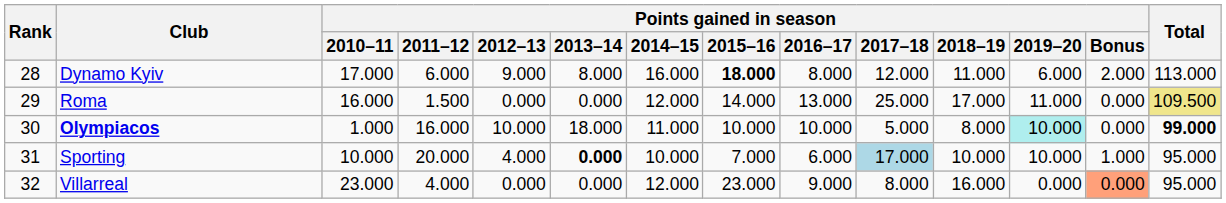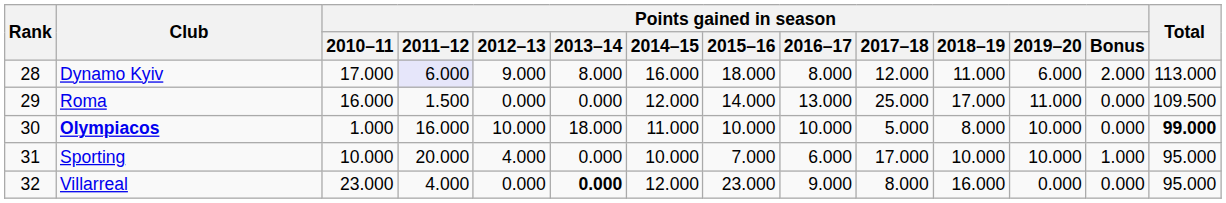(447, 73) no background -> (447, 73) lavender background
(749, 73) bold -> (749, 73) normal
(1185, 101) khaki background -> (1185, 101) no background
(1055, 129) paleturquoise background -> (1055, 129) no background
(600, 156) bold -> (600, 156) normal
(902, 156) lightblue background -> (902, 156) no background
(600, 184) normal -> (600, 184) bold
(1123, 184) lightsalmon background -> (1123, 184) no background
